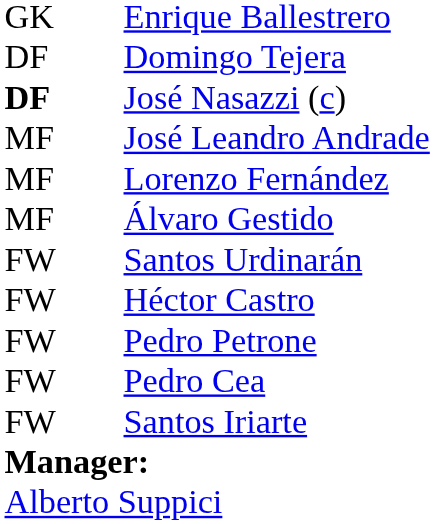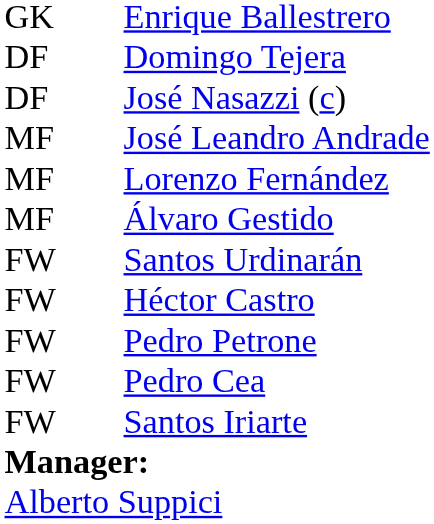(27, 97) bold -> (26, 97) normal
